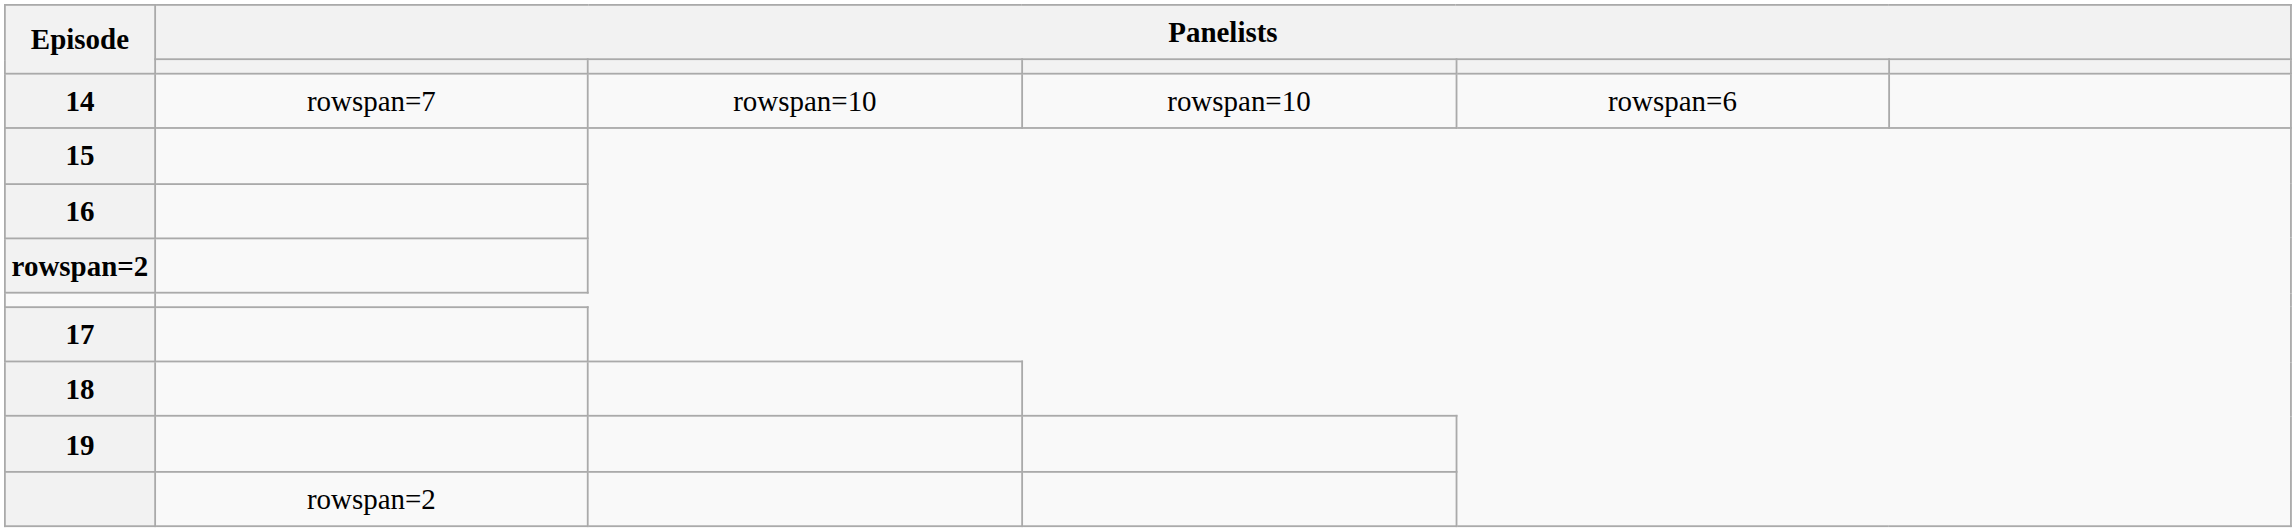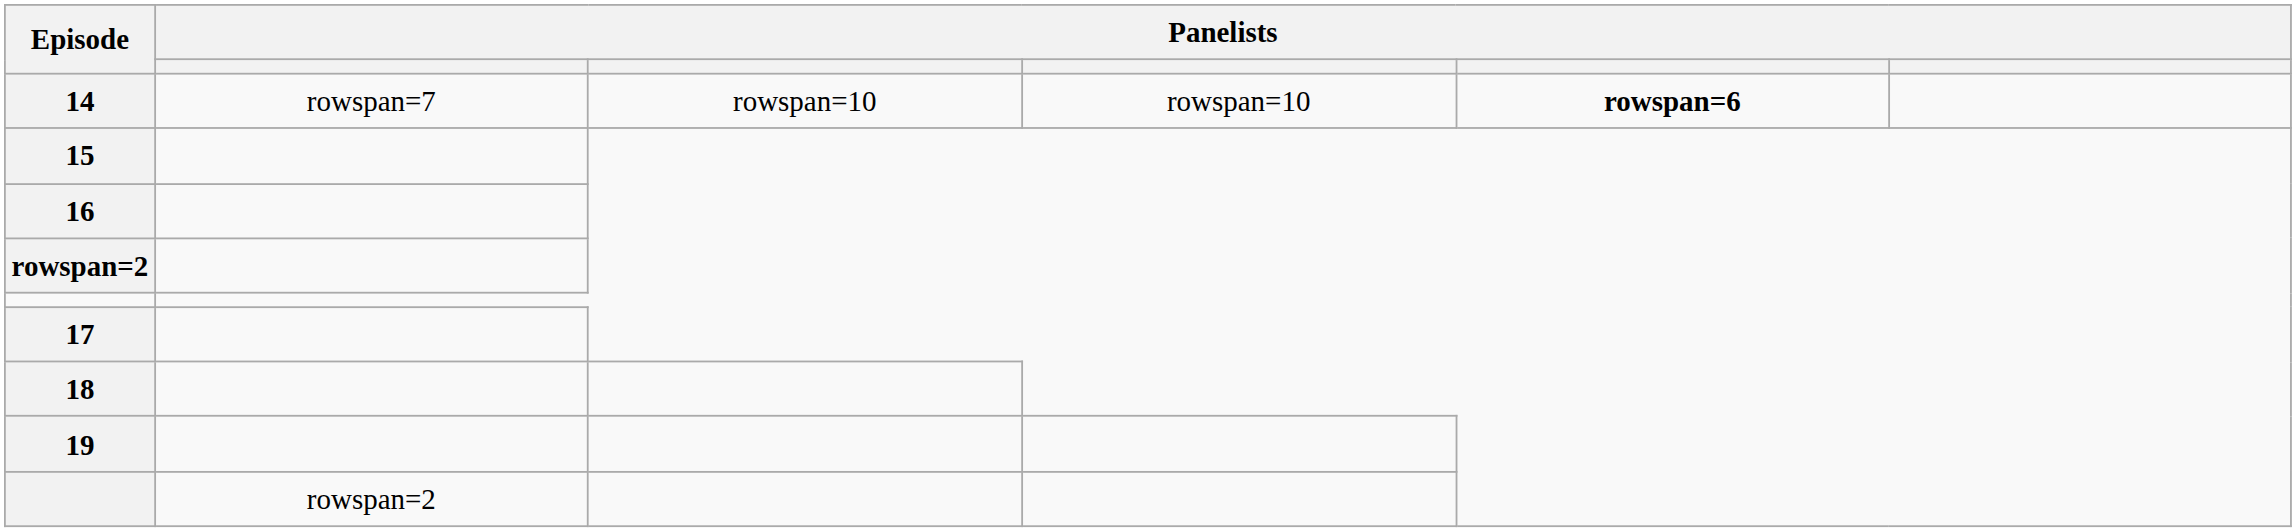(1672, 101) normal -> (1672, 101) bold
